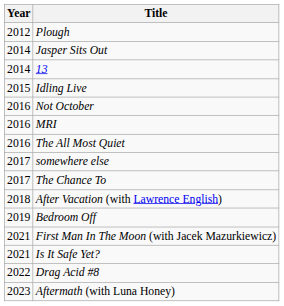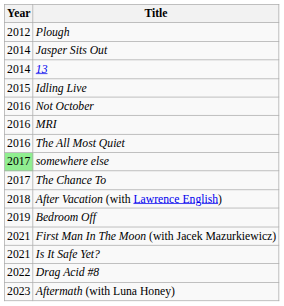(19, 161) no background -> (19, 161) lightgreen background
